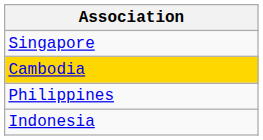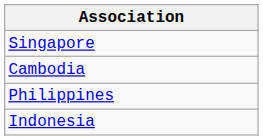(47, 70) gold background -> (47, 70) no background
